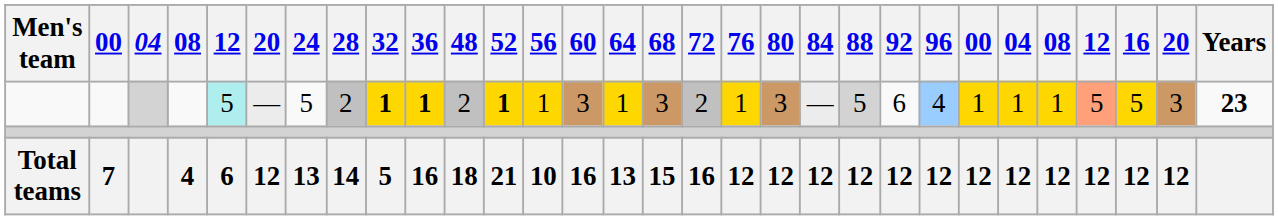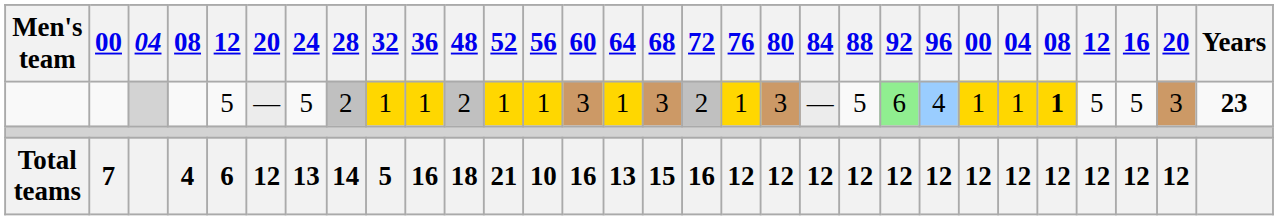(227, 103) paleturquoise background -> (227, 103) no background
(385, 103) bold -> (385, 103) normal
(425, 103) bold -> (425, 103) normal
(504, 103) bold -> (504, 103) normal
(860, 103) lightgrey background -> (860, 103) no background
(899, 103) no background -> (899, 103) lightgreen background
(1057, 103) normal -> (1057, 103) bold
(1097, 103) lightsalmon background -> (1097, 103) no background
(1136, 103) gold background -> (1136, 103) no background
